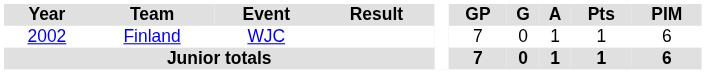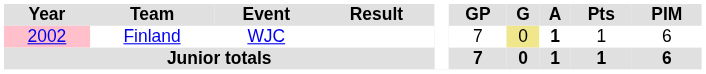(47, 36) no background -> (47, 36) pink background
(523, 36) no background -> (523, 36) khaki background
(555, 36) normal -> (555, 36) bold
